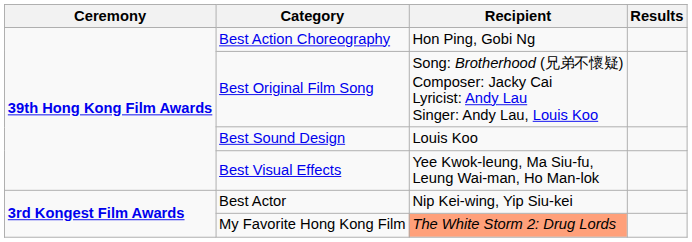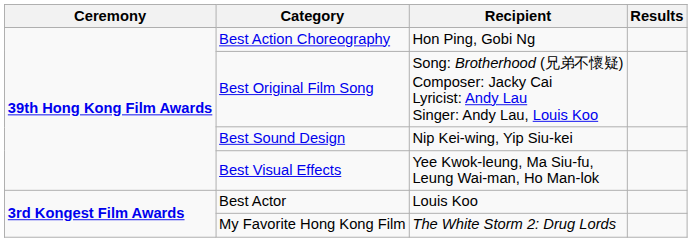(445, 138) Louis Koo -> (493, 138) Nip Kei-wing, Yip Siu-kei
(493, 201) Nip Kei-wing, Yip Siu-kei -> (445, 201) Louis Koo
(514, 225) lightsalmon background -> (514, 225) no background
